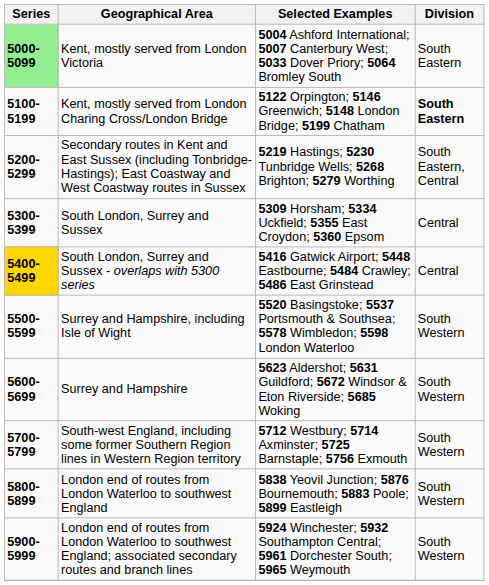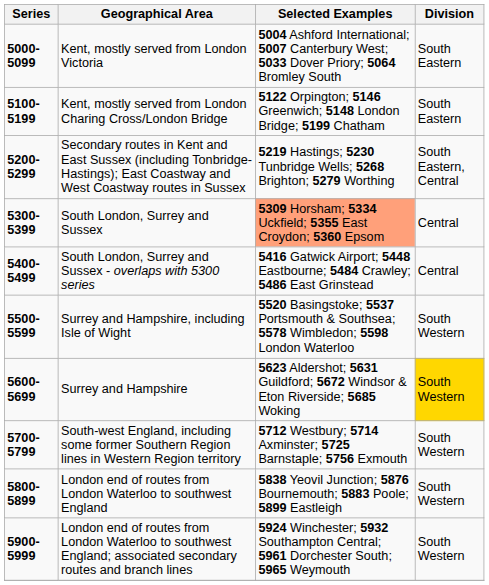(23, 55) lightgreen background -> (23, 55) no background
(441, 111) bold -> (440, 111) normal
(321, 222) no background -> (321, 222) lightsalmon background
(23, 271) gold background -> (23, 271) no background
(441, 389) no background -> (441, 389) gold background
